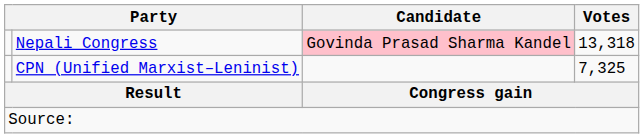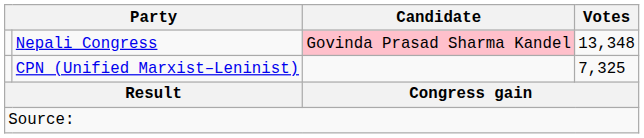(607, 43) 13,318 -> (607, 43) 13,348
